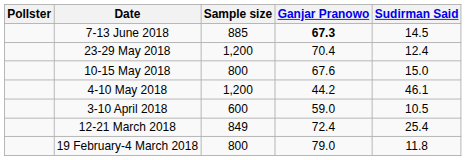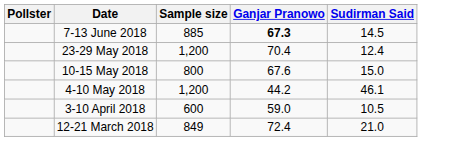(417, 128) 25.4 -> (372, 128) 21.0
- row: (127, 146)
